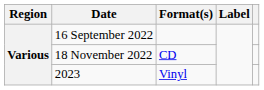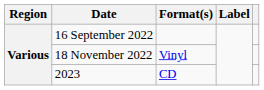(168, 54) CD -> (173, 54) Vinyl
(173, 74) Vinyl -> (168, 74) CD
